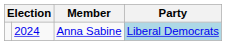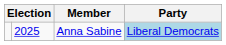(27, 31) 2024 -> (27, 31) 2025
